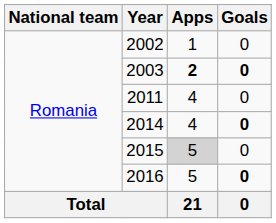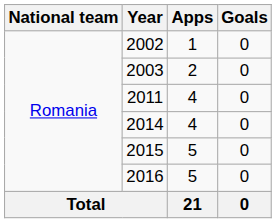(192, 71) bold -> (192, 71) normal
(245, 71) bold -> (245, 71) normal
(245, 124) bold -> (245, 124) normal
(192, 151) lightgrey background -> (192, 151) no background
(245, 177) bold -> (245, 177) normal
